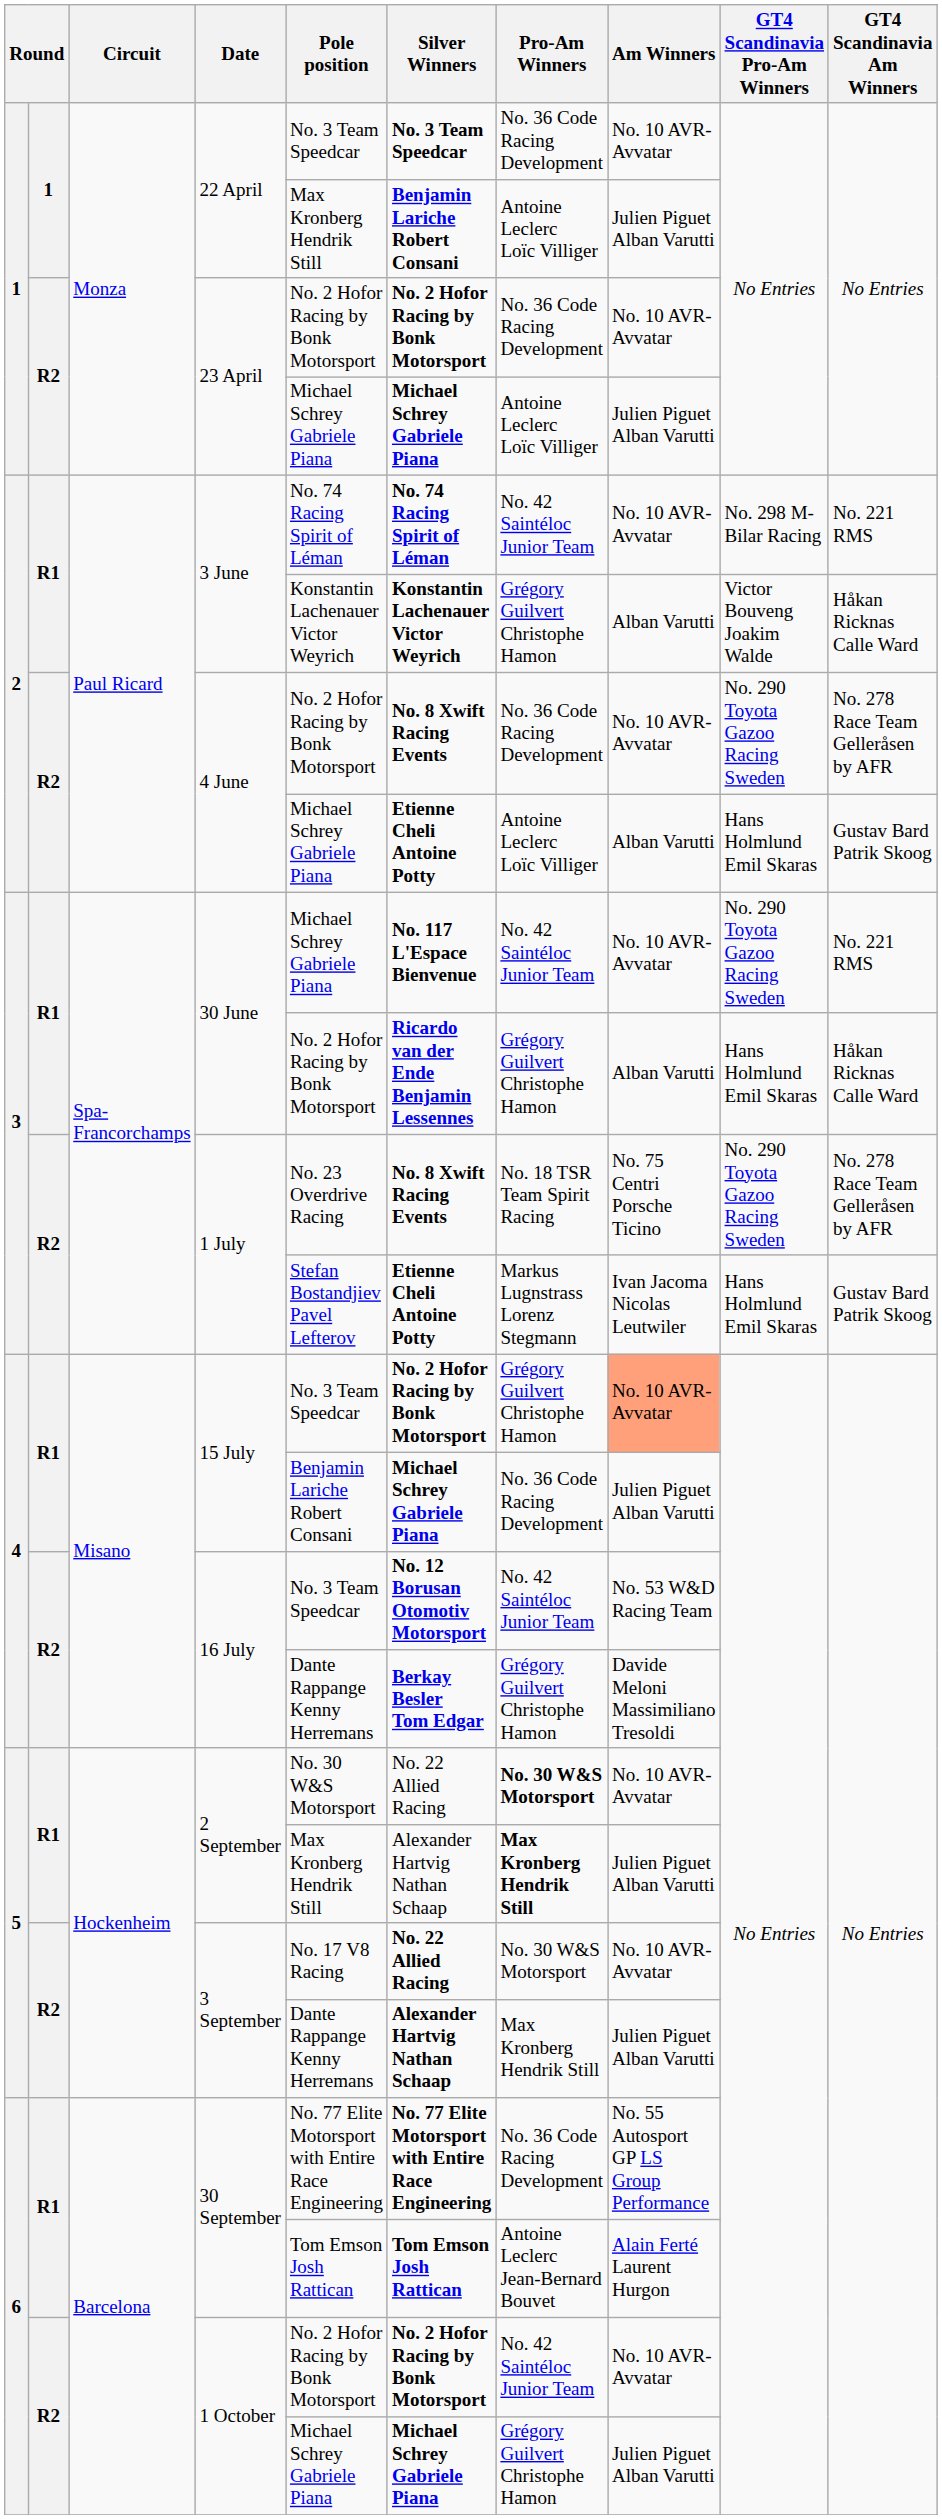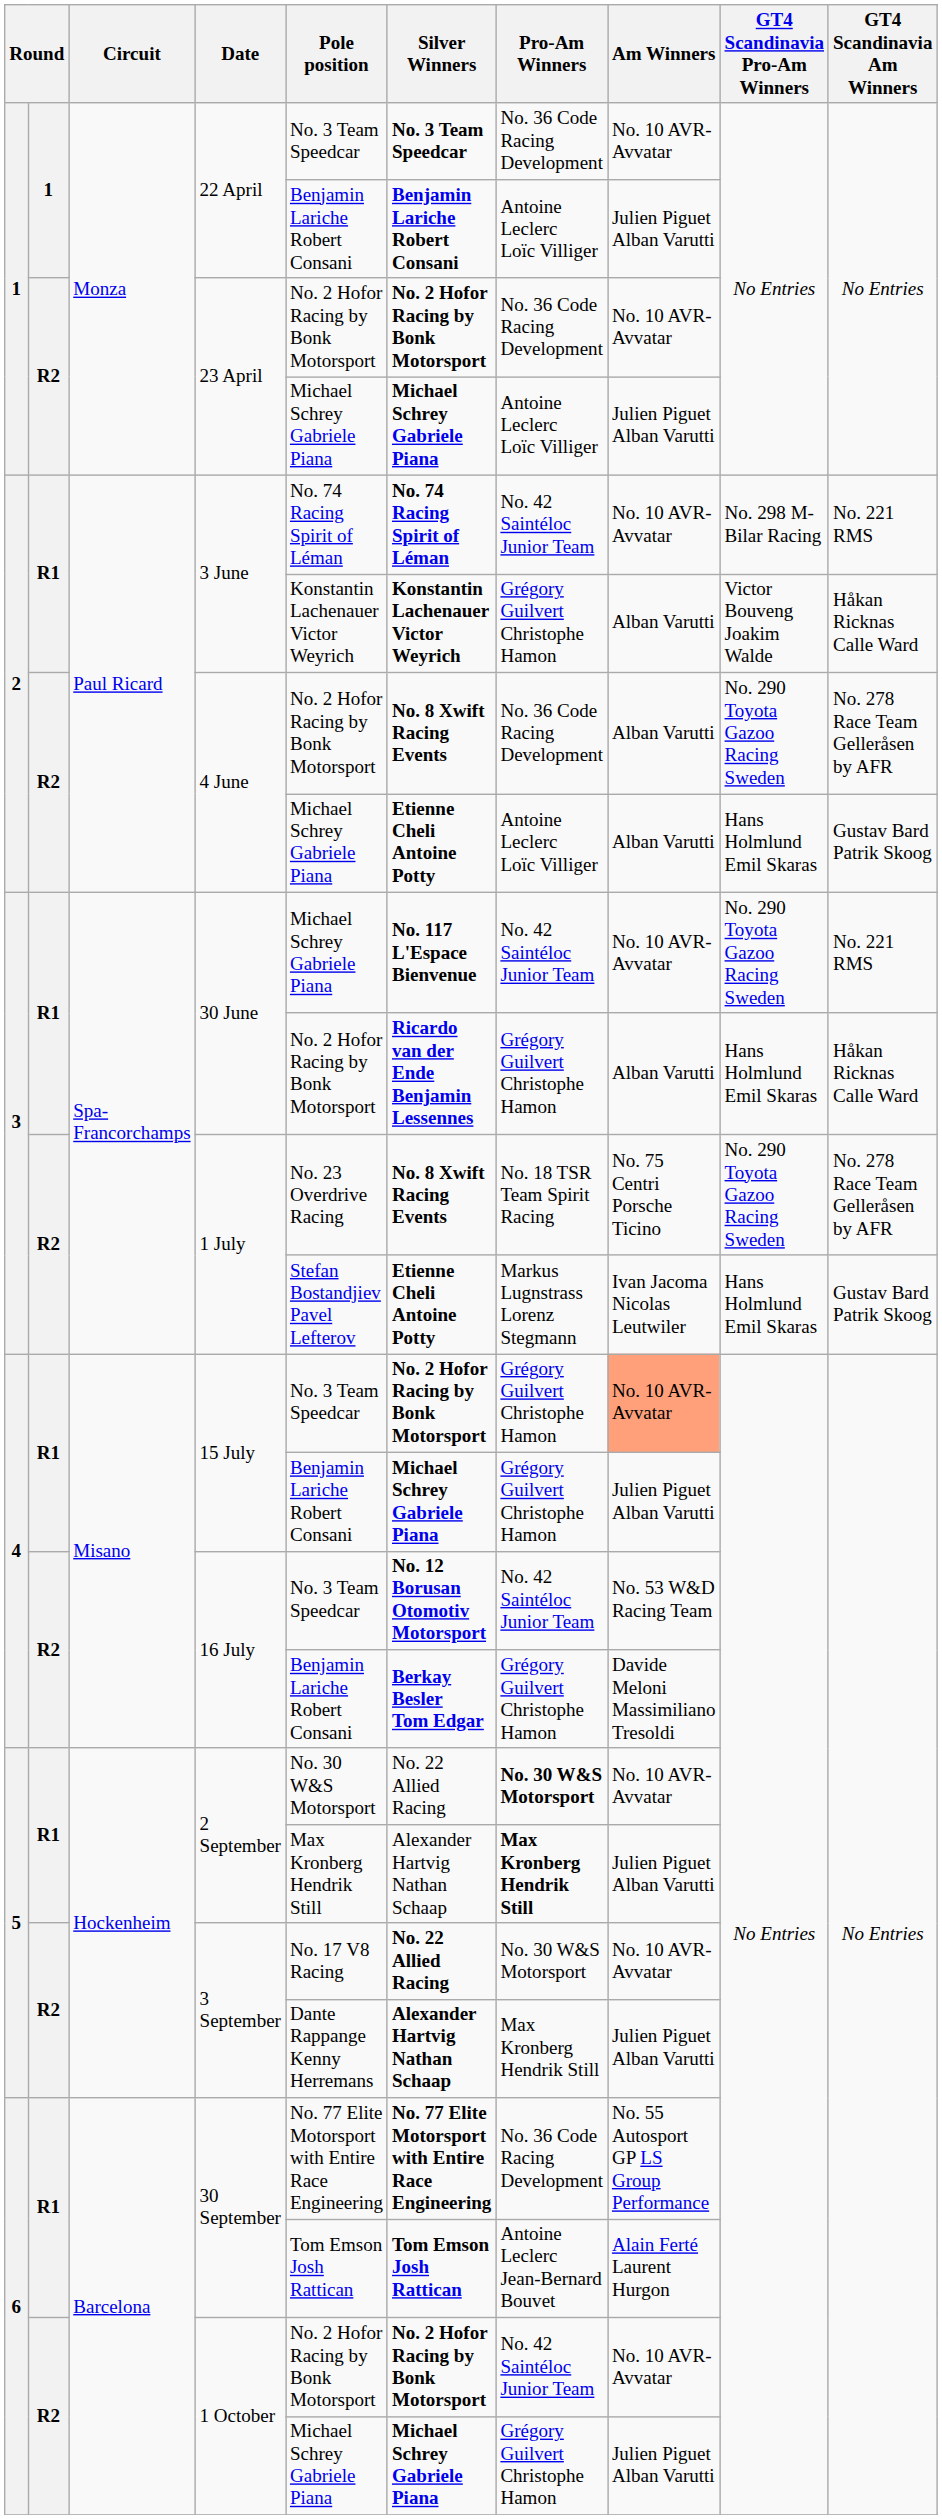(326, 228) Max Kronberg Hendrik Still -> (327, 228) Benjamin Lariche Robert Consani
(662, 732) No. 10 AVR-Avvatar -> (663, 732) Alban Varutti
(552, 1501) No. 36 Code Racing Development -> (542, 1501) Grégory Guilvert Christophe Hamon
(332, 1698) Dante Rappange Kenny Herremans -> (327, 1698) Benjamin Lariche Robert Consani
